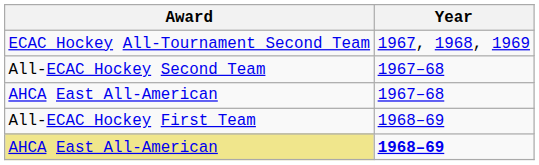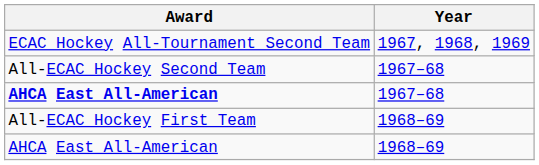(113, 95) normal -> (113, 95) bold
(113, 147) khaki background -> (113, 147) no background
(411, 147) bold -> (411, 147) normal
